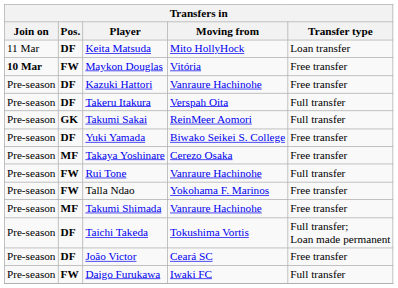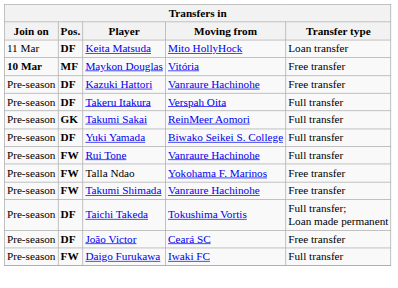(70, 66) FW -> (69, 66) MF
(319, 137) Free transfer -> (316, 137) Full transfer
- row: (125, 155)
(69, 208) MF -> (70, 191) FW
